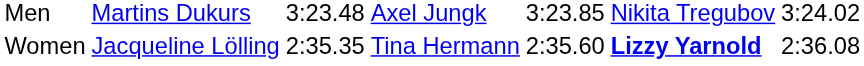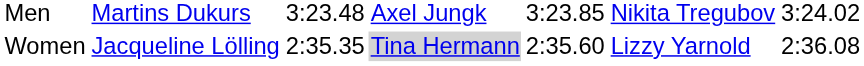(445, 46) no background -> (445, 46) lightgrey background
(686, 46) bold -> (681, 46) normal
